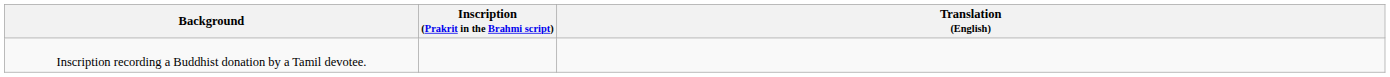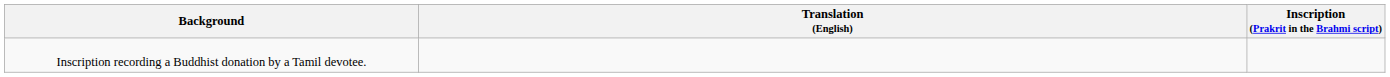columns swapped: (971, 21) <-> (488, 21)
